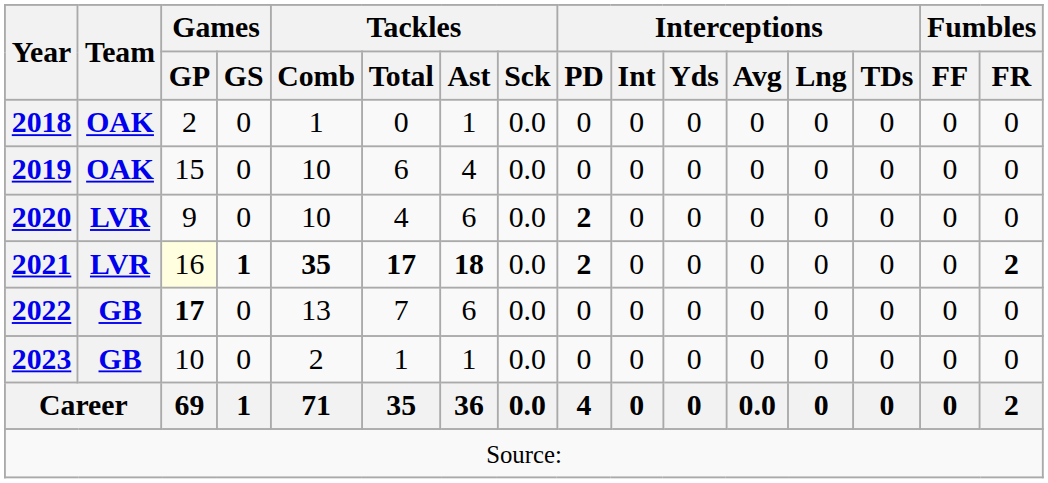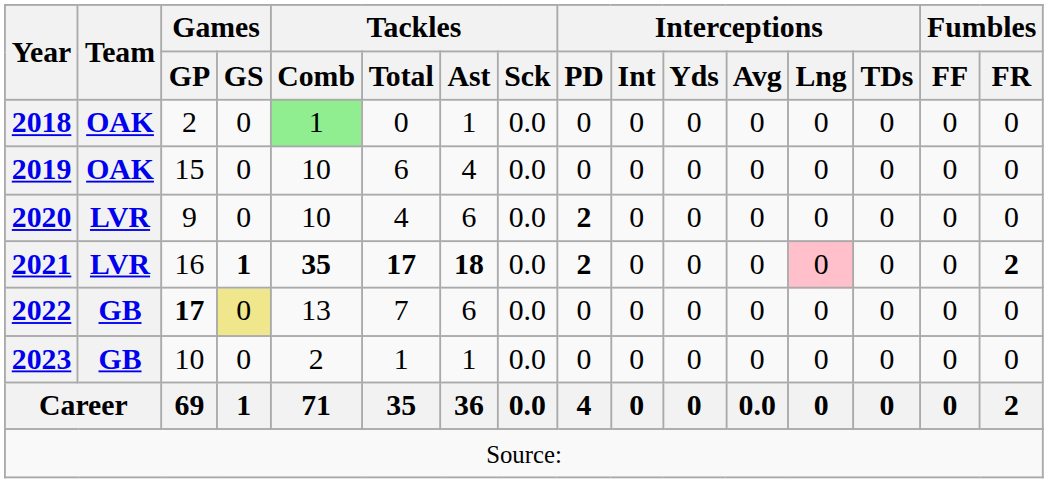(316, 122) no background -> (316, 122) lightgreen background
(189, 264) lightyellow background -> (189, 264) no background
(821, 264) no background -> (821, 264) pink background
(244, 311) no background -> (244, 311) khaki background
